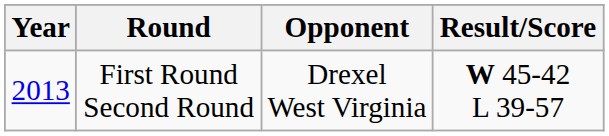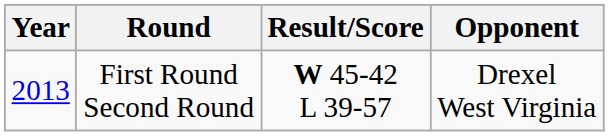columns swapped: (347, 27) <-> (518, 27)
